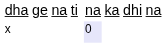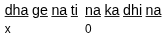(88, 29) lavender background -> (88, 29) no background
